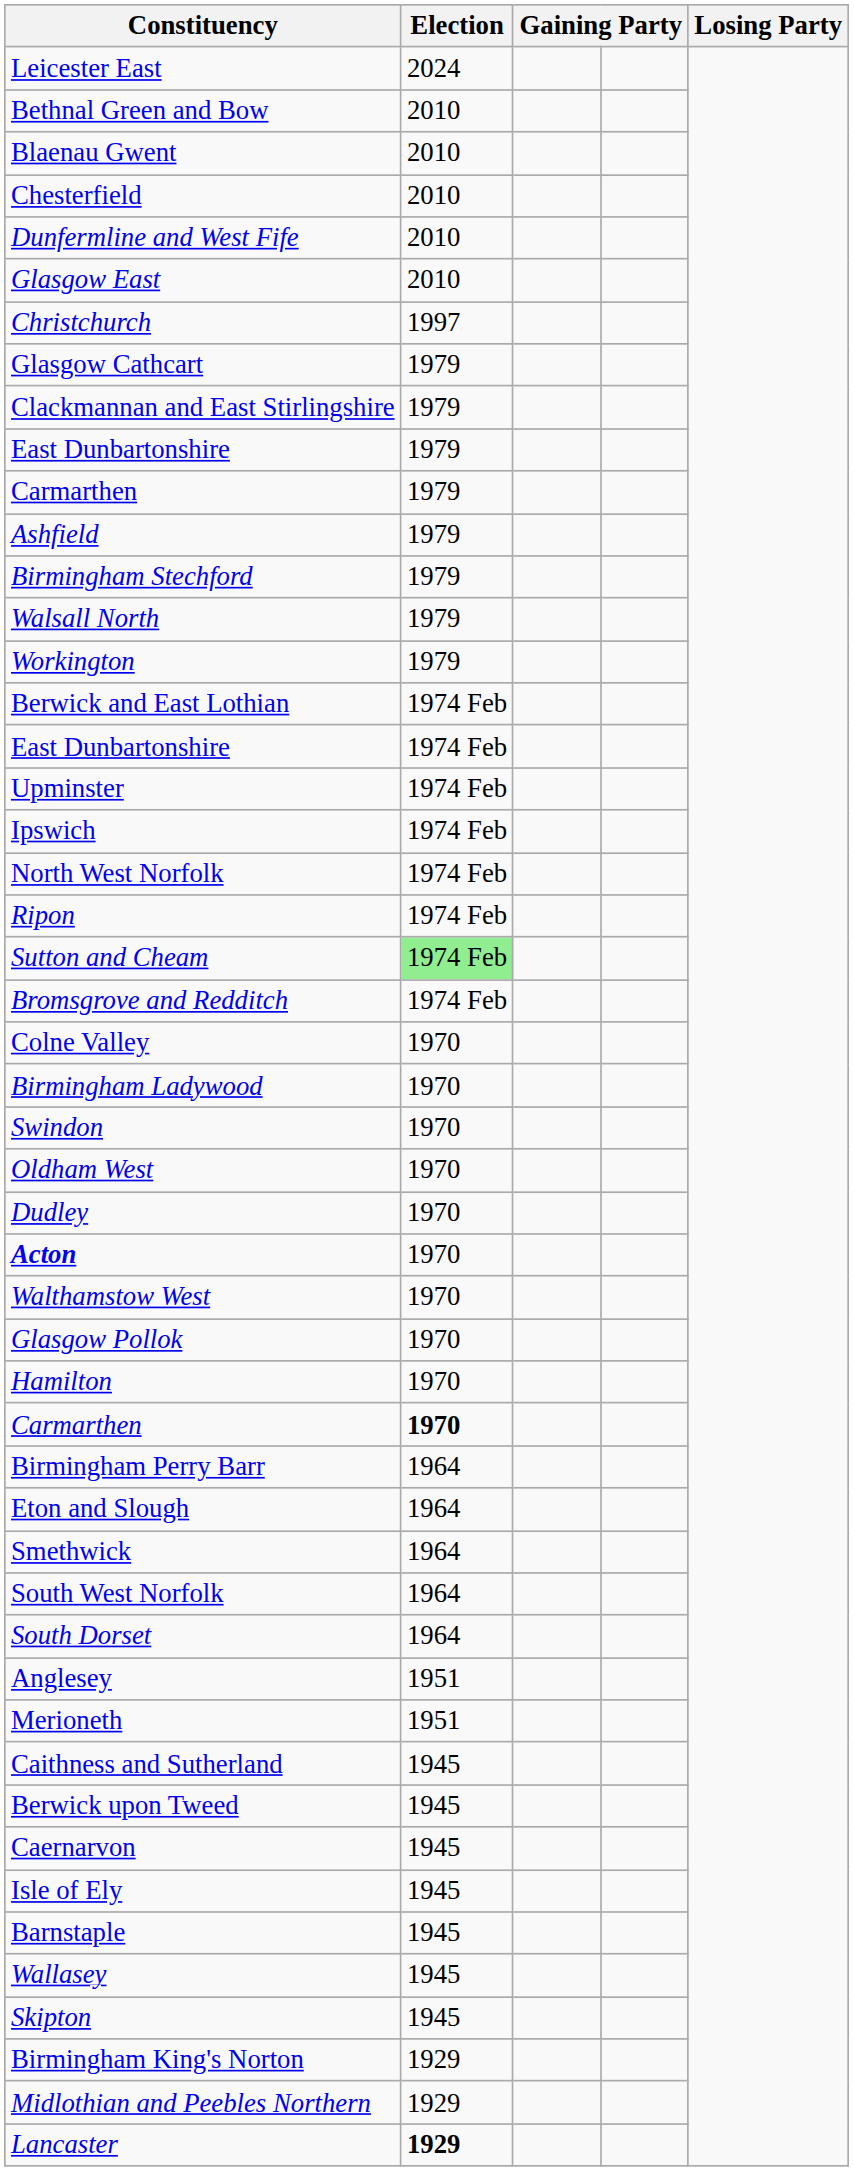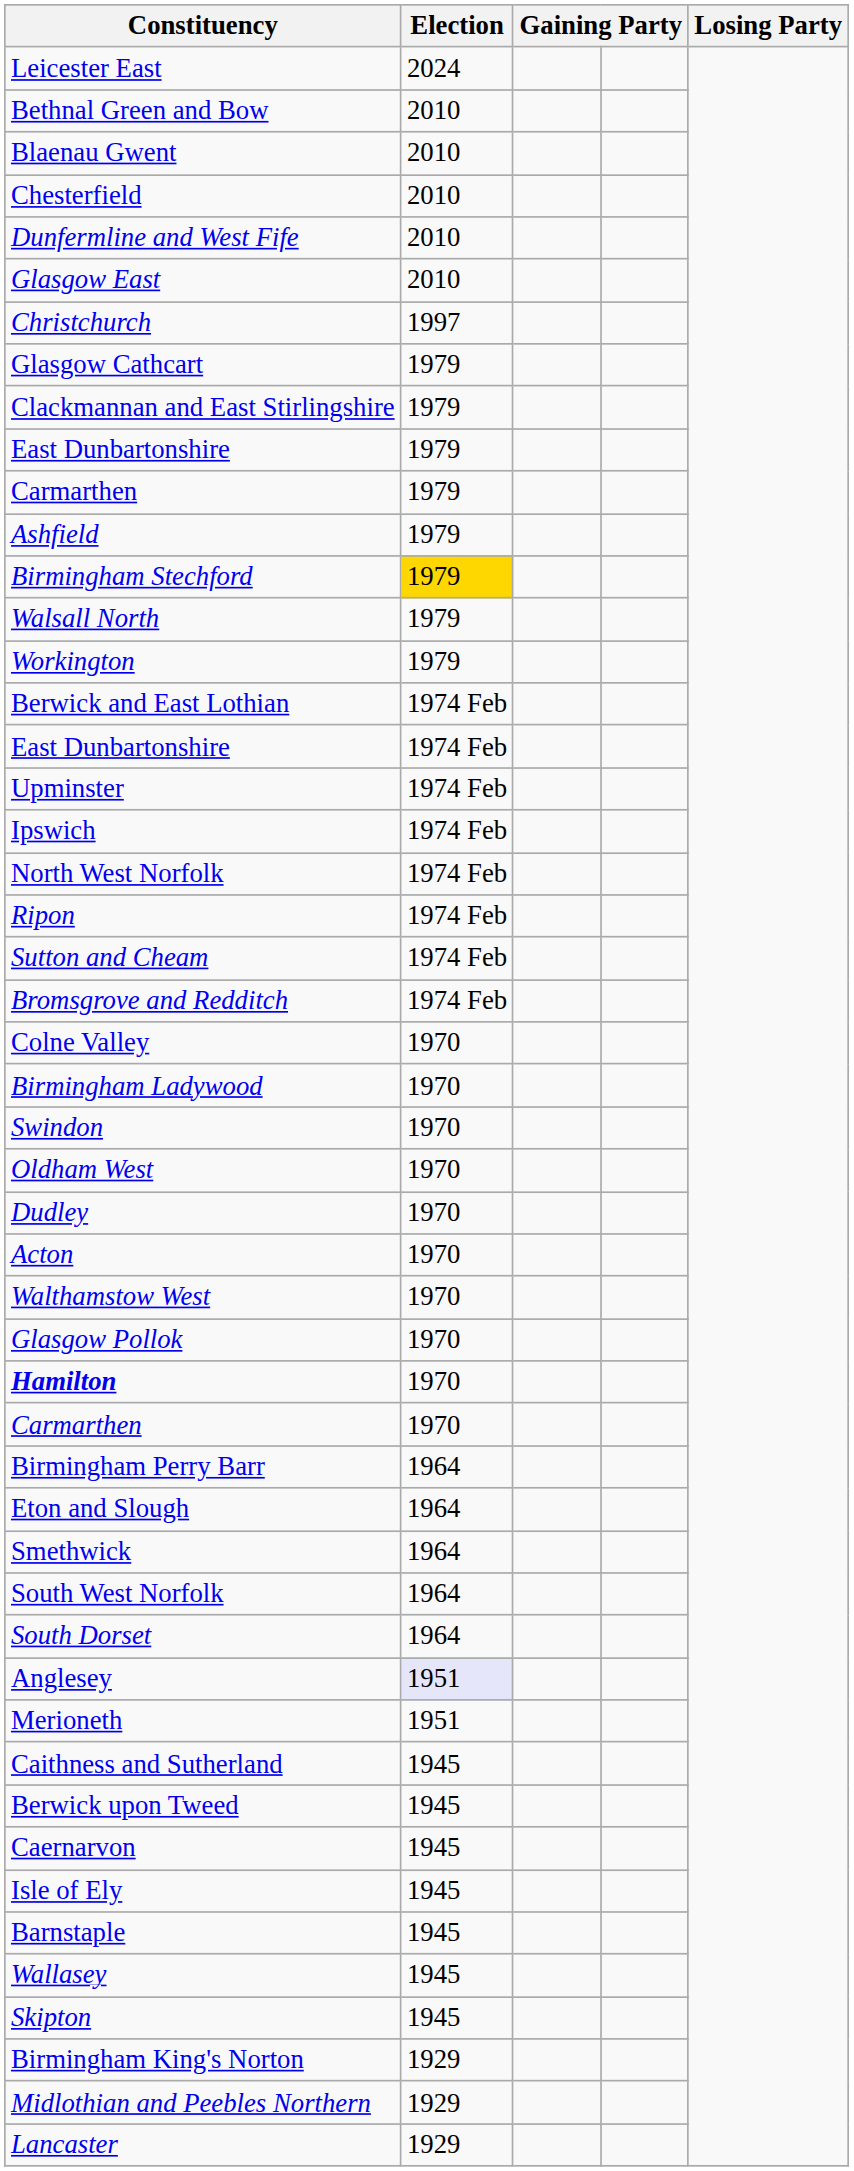(434, 576) no background -> (434, 576) gold background
(457, 957) lightgreen background -> (457, 957) no background
(44, 1254) bold -> (42, 1254) normal
(61, 1381) normal -> (64, 1381) bold
(434, 1424) bold -> (434, 1424) normal
(434, 1678) no background -> (434, 1678) lavender background
(434, 2144) bold -> (434, 2144) normal
